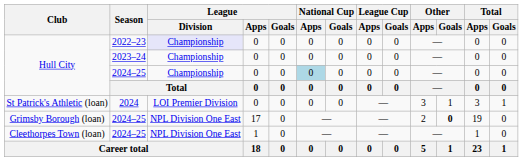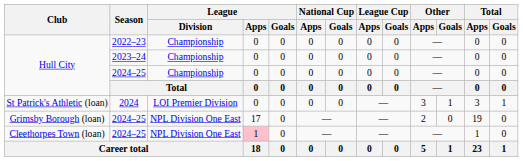(195, 42) lavender background -> (195, 42) no background
(311, 73) lightblue background -> (311, 73) no background
(450, 118) bold -> (450, 118) normal
(256, 133) no background -> (256, 133) pink background
